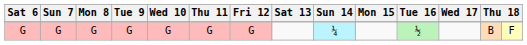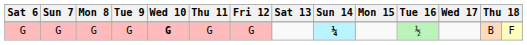(168, 31) normal -> (168, 31) bold
(335, 31) normal -> (335, 31) bold
